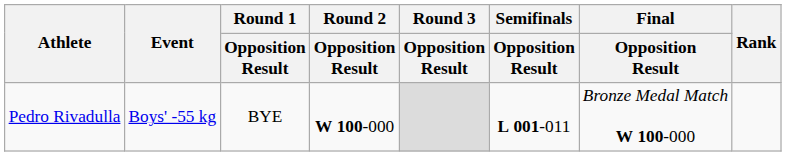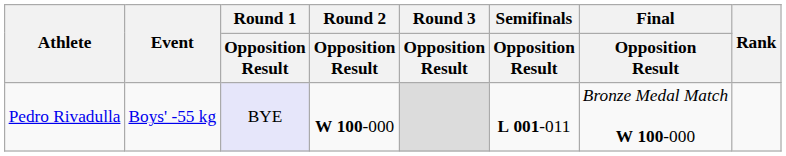(265, 116) no background -> (265, 116) lavender background
